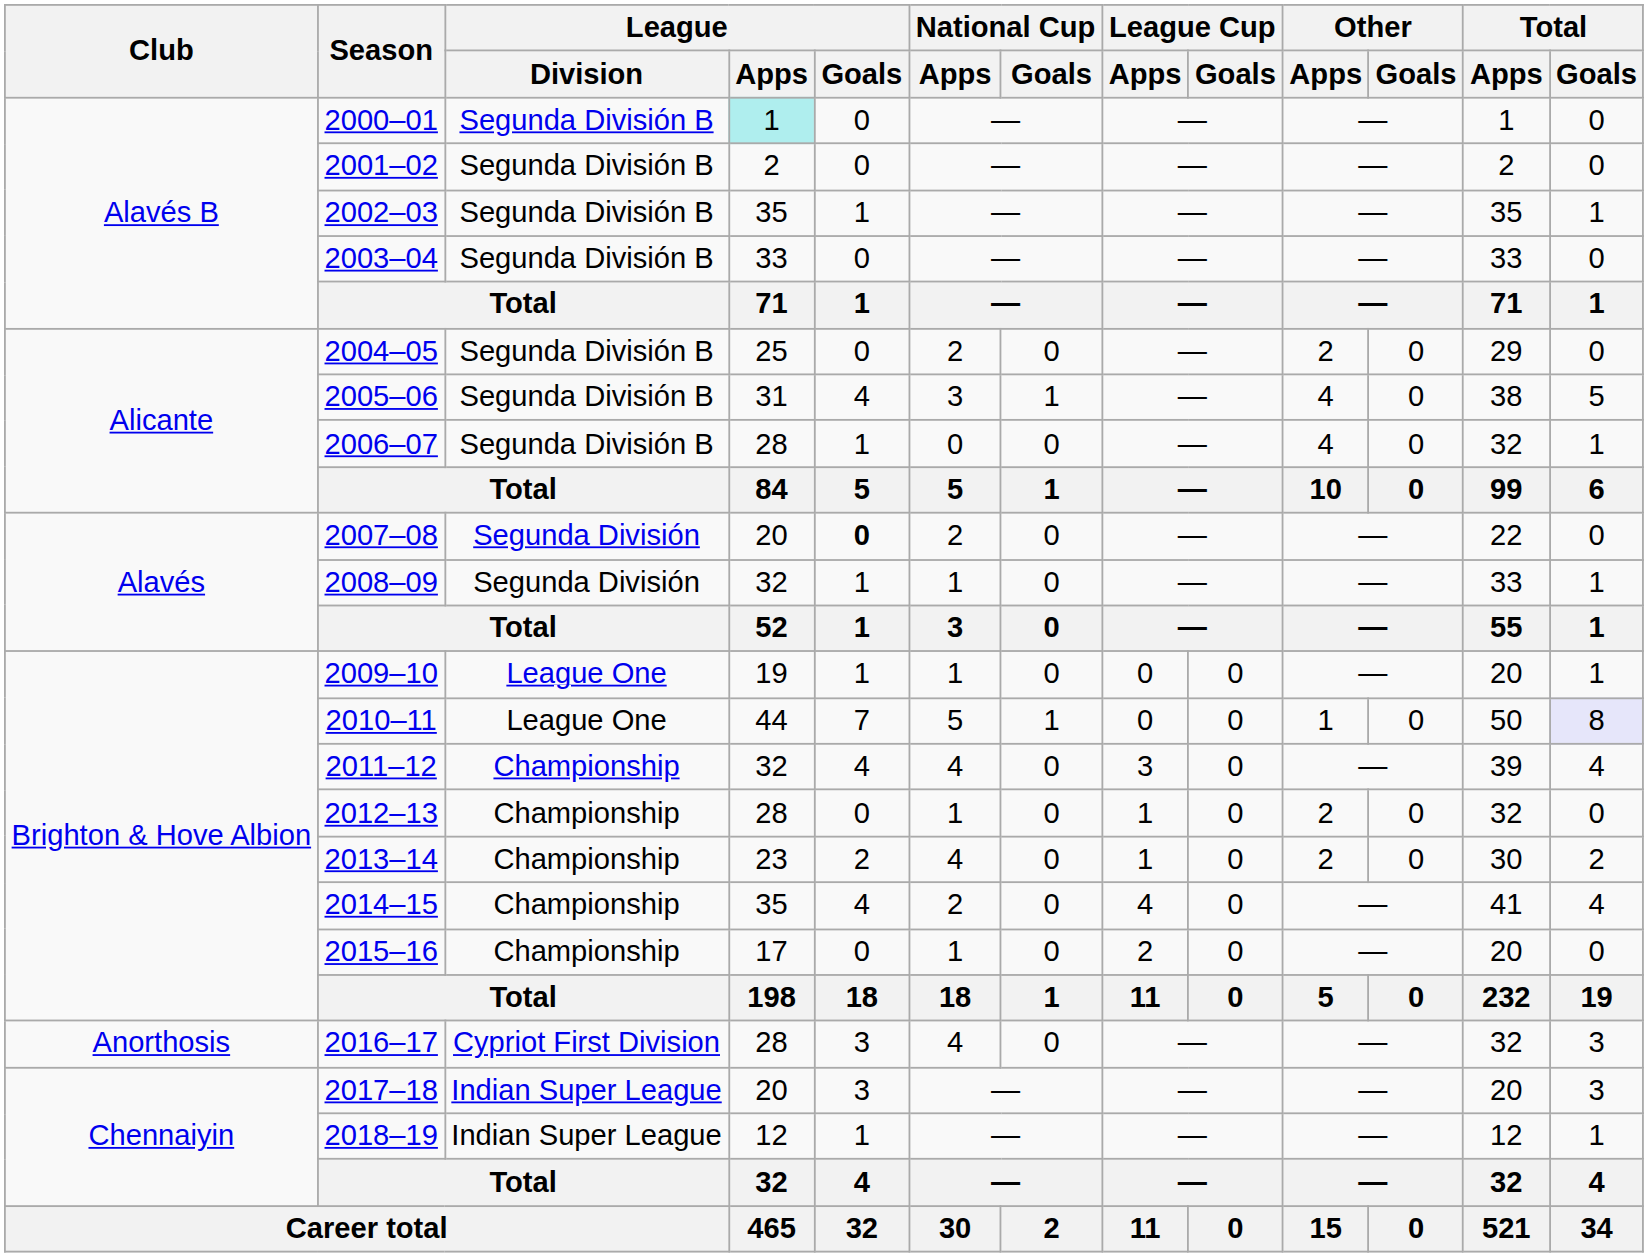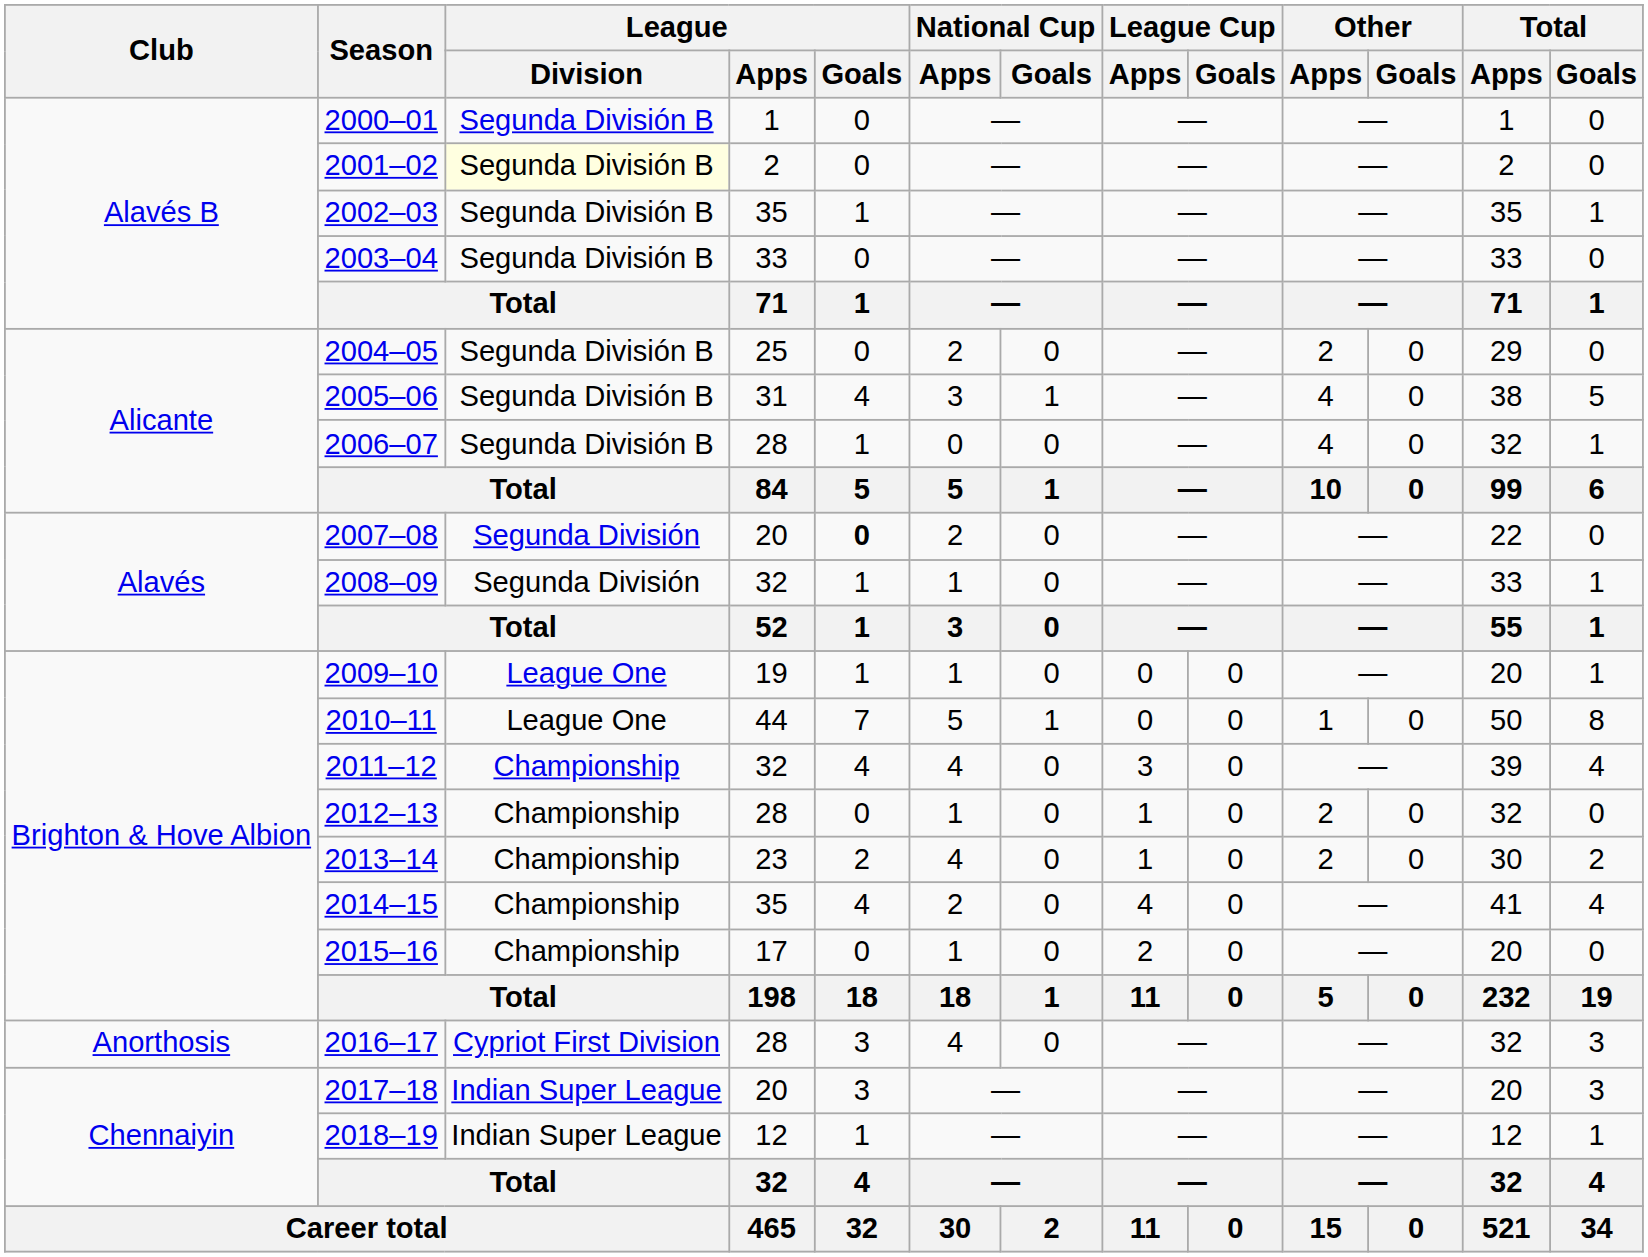(772, 119) paleturquoise background -> (772, 119) no background
(587, 166) no background -> (587, 166) lightyellow background
(1597, 720) lavender background -> (1597, 720) no background
